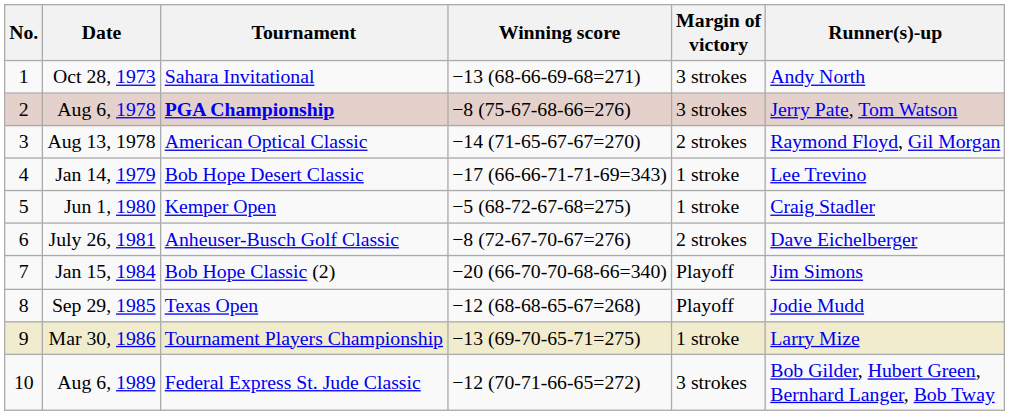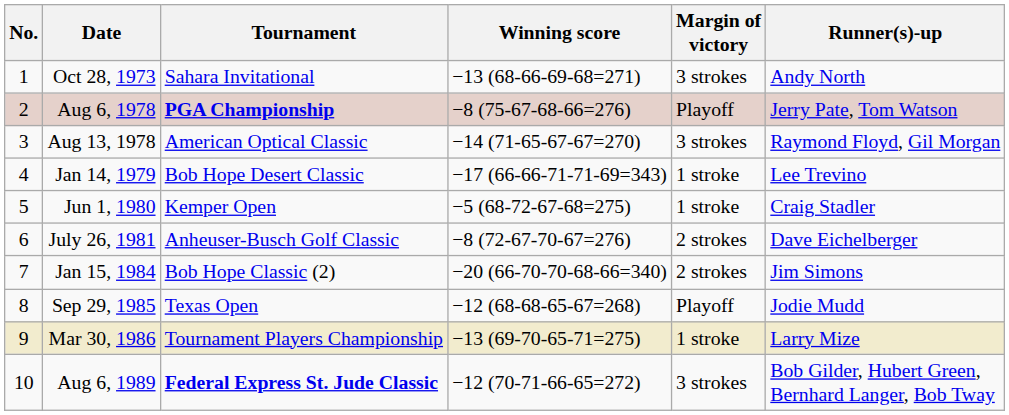(711, 109) 3 strokes -> (705, 109) Playoff
(711, 142) 2 strokes -> (711, 142) 3 strokes
(705, 272) Playoff -> (711, 272) 2 strokes
(293, 381) normal -> (301, 381) bold
